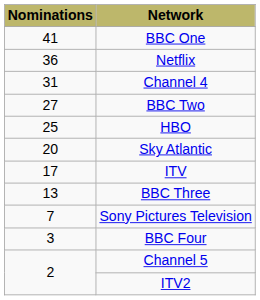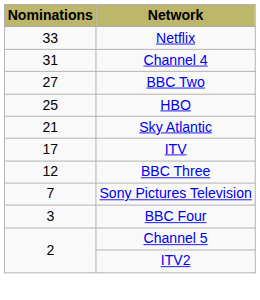- row: (176, 37)
(50, 60) 36 -> (50, 37) 33
(50, 149) 20 -> (50, 127) 21
(50, 194) 13 -> (50, 171) 12
